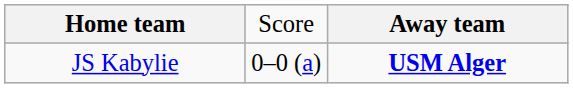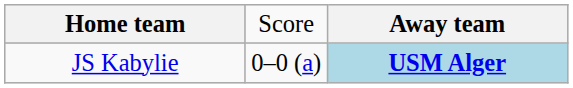(447, 62) no background -> (447, 62) lightblue background
